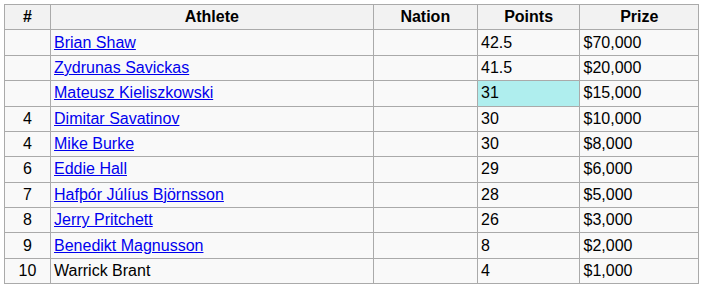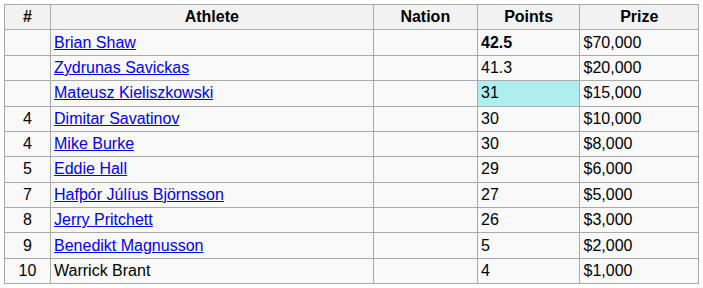(497, 42) normal -> (497, 42) bold
(497, 67) 41.5 -> (497, 67) 41.3
(27, 169) 6 -> (27, 169) 5
(490, 194) 28 -> (490, 194) 27
(485, 245) 8 -> (485, 245) 5
